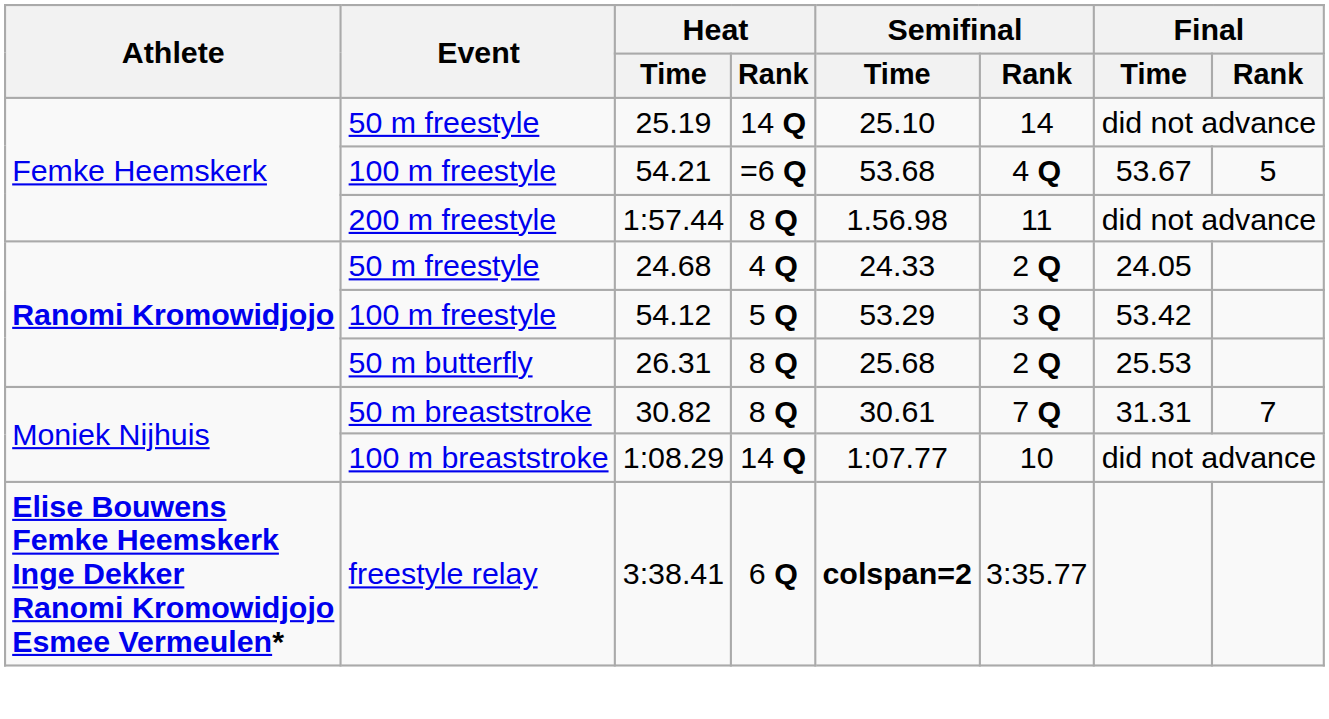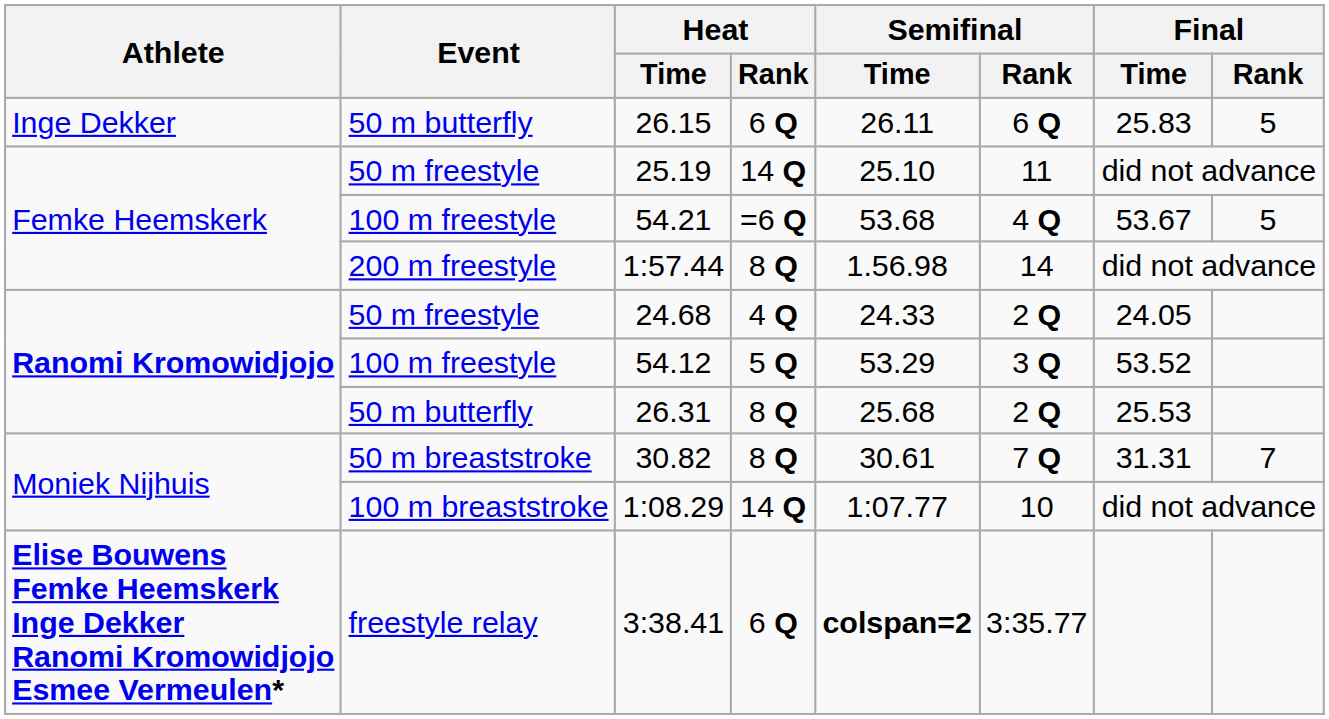+ row: (673, 123)
(1037, 123) 14 -> (1037, 171) 11
(1037, 219) 11 -> (1037, 267) 14
(1154, 315) 53.42 -> (1154, 363) 53.52
